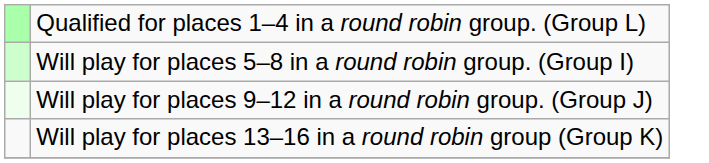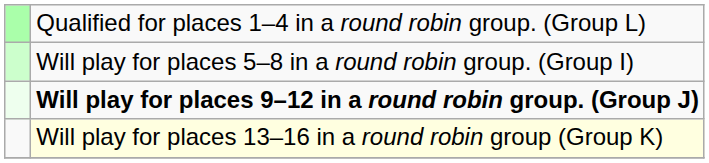(345, 99) normal -> (368, 99) bold
(350, 137) no background -> (350, 137) lightyellow background
